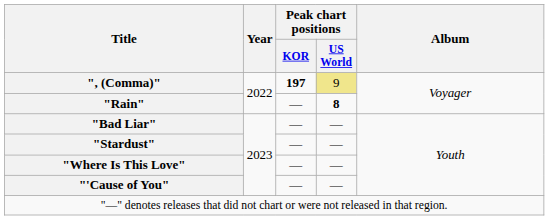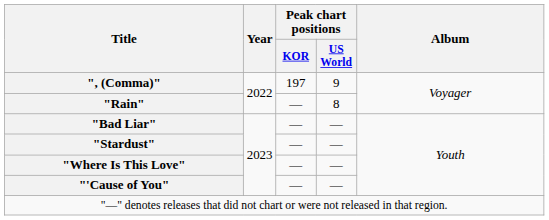(296, 82) bold -> (296, 82) normal
(336, 82) khaki background -> (336, 82) no background
(336, 103) bold -> (336, 103) normal
